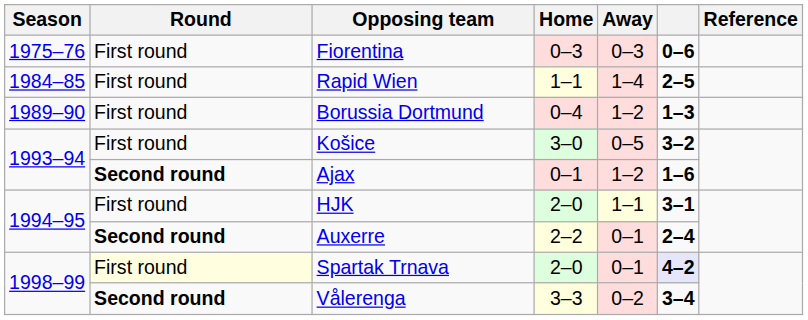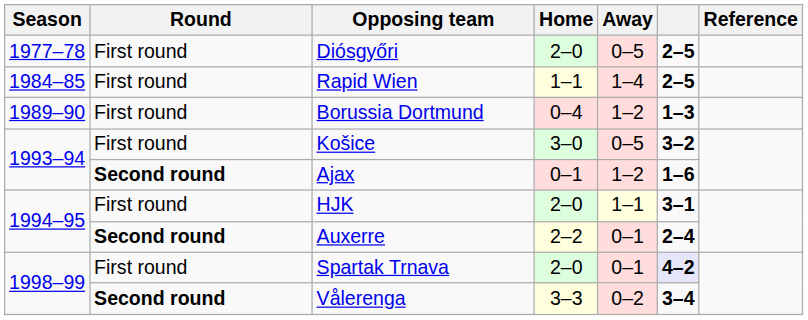- row: (360, 50)
+ row: (357, 50)
(141, 267) lightyellow background -> (141, 267) no background
